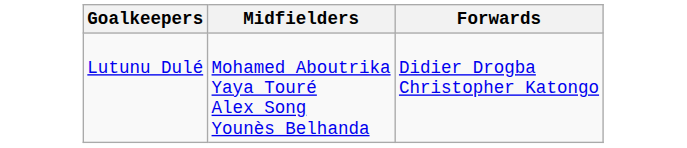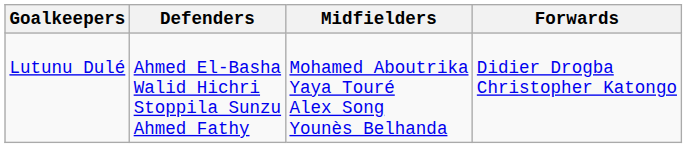+ column: (207, 19)
